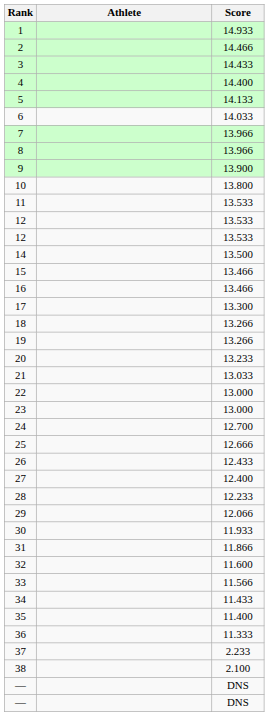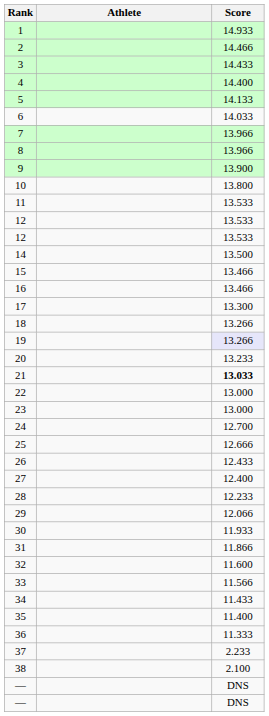(238, 340) no background -> (238, 340) lavender background
(238, 375) normal -> (238, 375) bold
